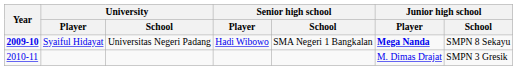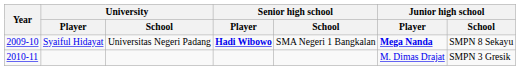(23, 42) bold -> (23, 42) normal
(242, 42) normal -> (243, 42) bold
